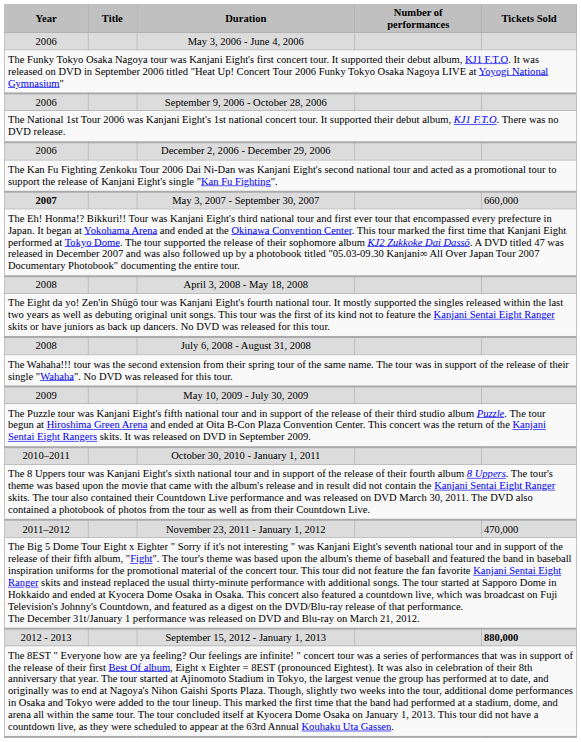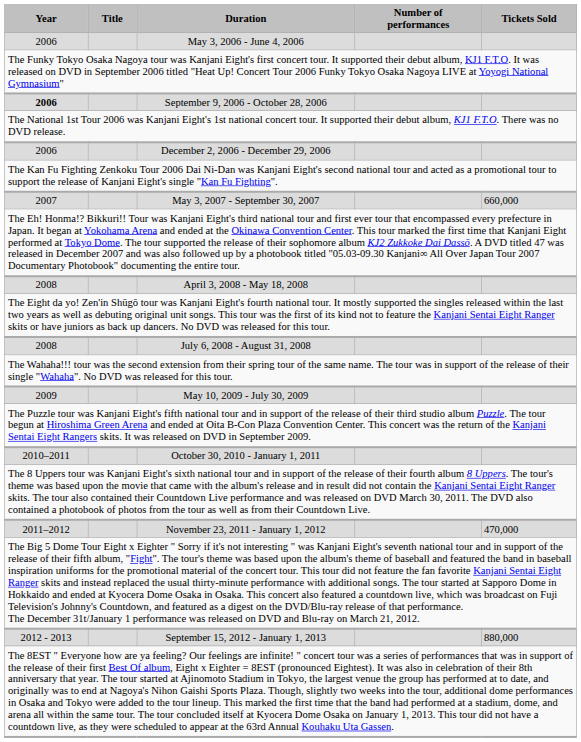(46, 102) normal -> (46, 102) bold
(46, 200) bold -> (46, 200) normal
(501, 637) bold -> (501, 637) normal
